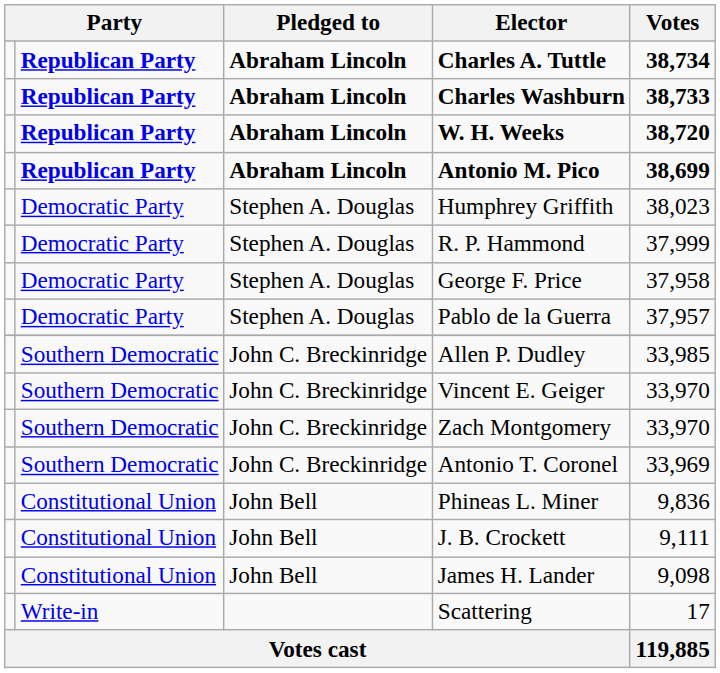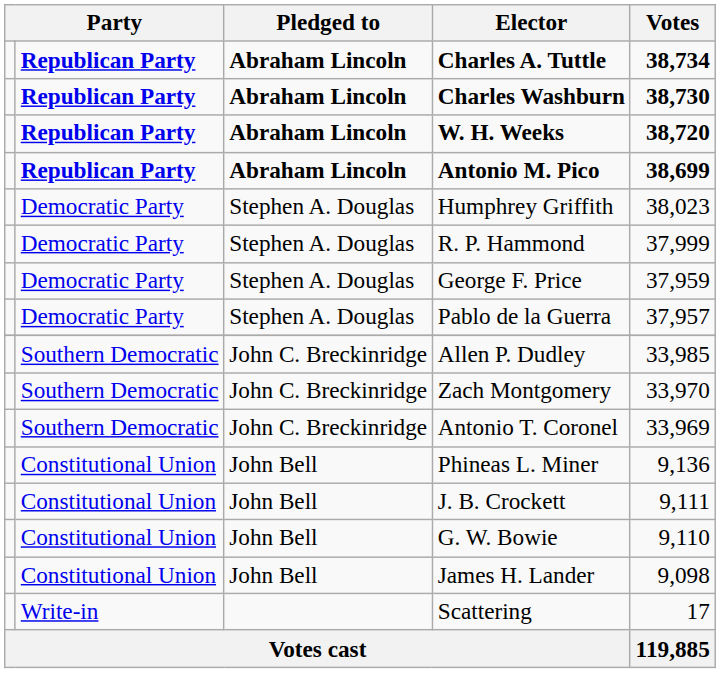(678, 96) 38,733 -> (678, 96) 38,730
(678, 280) 37,958 -> (678, 280) 37,959
- row: (521, 390)
(684, 501) 9,836 -> (684, 464) 9,136
+ row: (498, 538)
